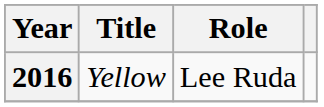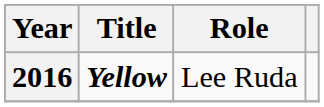(126, 76) normal -> (127, 76) bold
